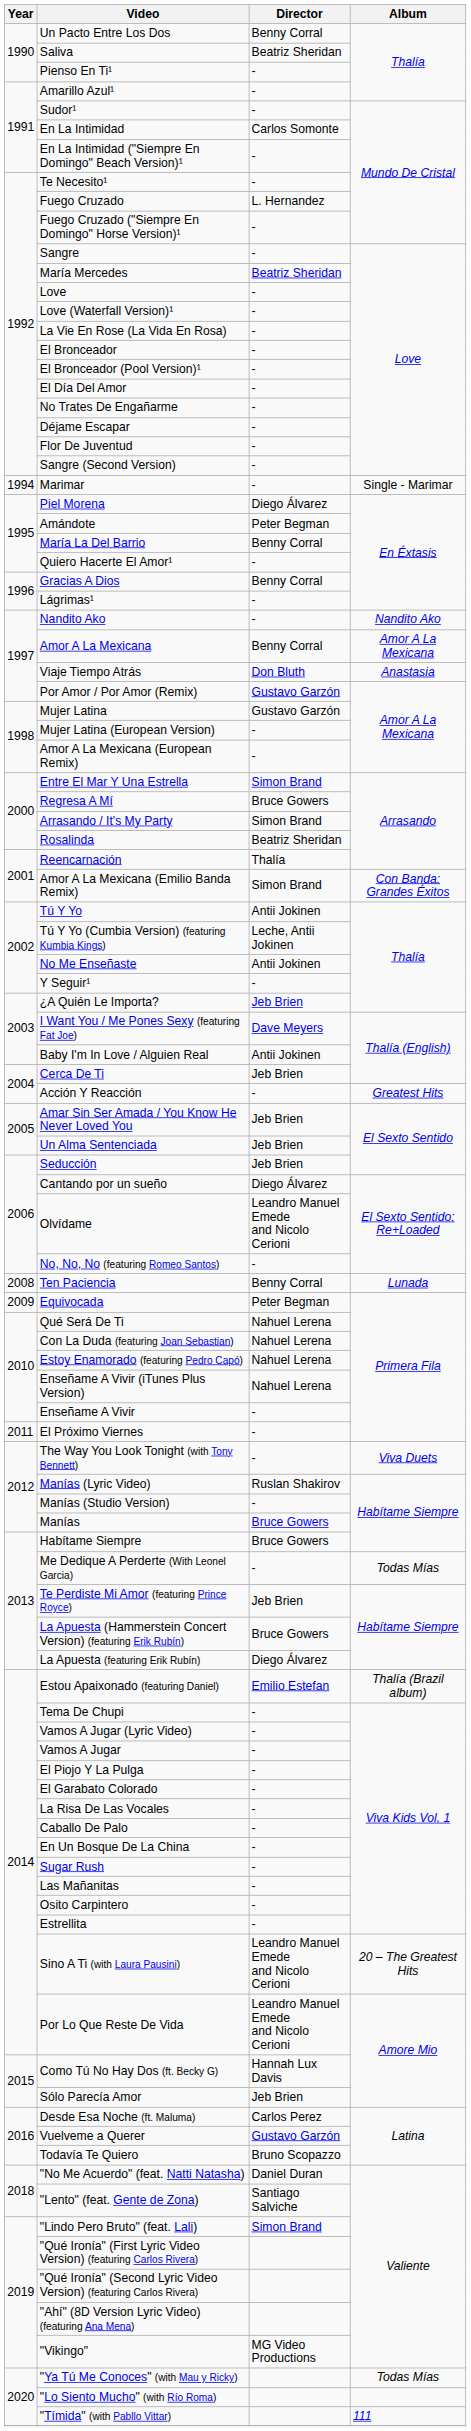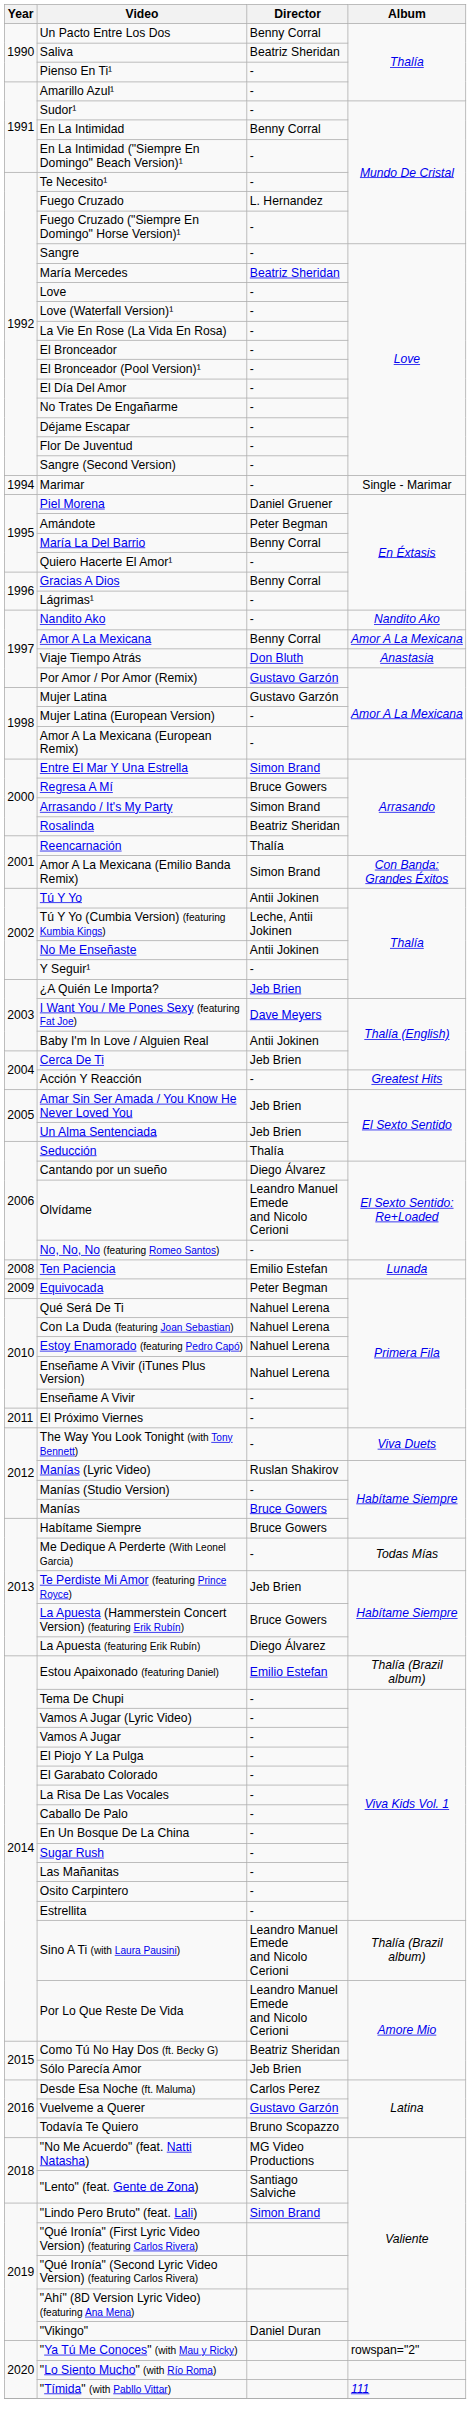(295, 129) Carlos Somonte -> (285, 129) Benny Corral
(289, 504) Diego Álvarez -> (291, 504) Daniel Gruener
(277, 1164) Jeb Brien -> (267, 1151) Thalía
(287, 1283) Benny Corral -> (289, 1269) Emilio Estefan
(408, 1964) 20 – The Greatest Hits -> (407, 1950) Thalía (Brazil album)
(284, 2071) Hannah Lux Davis -> (295, 2050) Beatriz Sheridan
(287, 2174) Daniel Duran -> (282, 2154) MG Video Productions
(284, 2351) MG Video Productions -> (285, 2331) Daniel Duran
(408, 2377) Todas Mías -> (385, 2350) rowspan="2"
